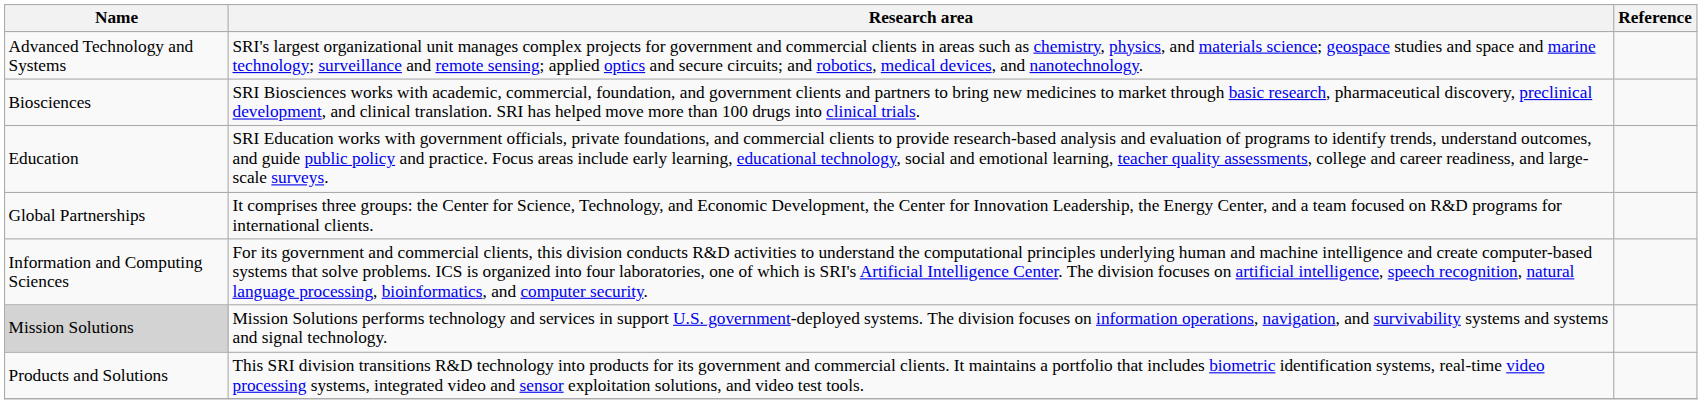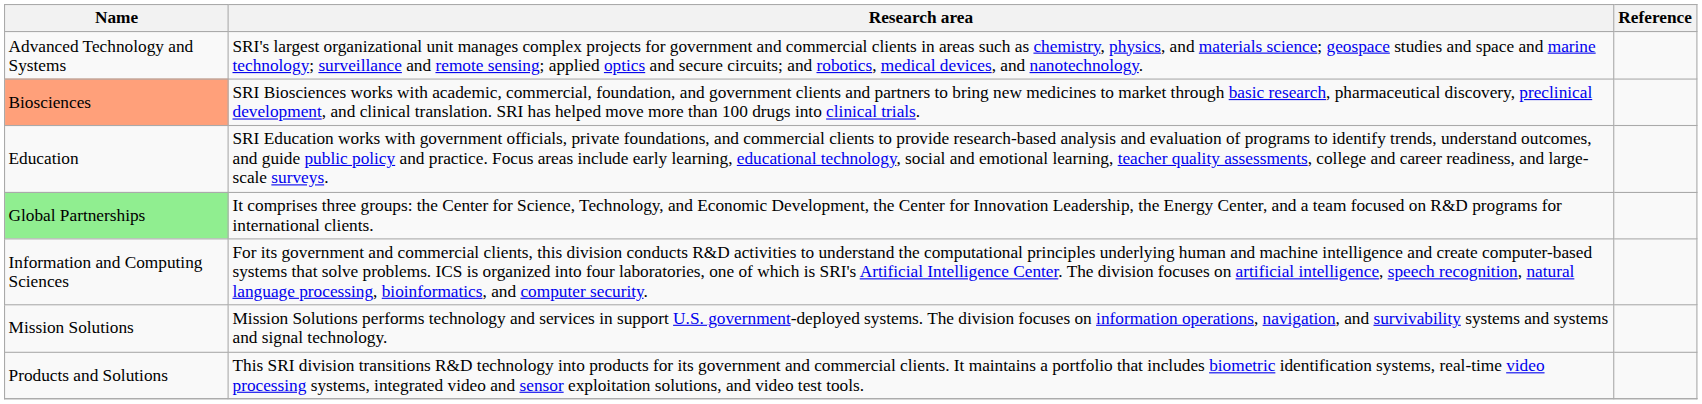(50, 102) no background -> (50, 102) lightsalmon background
(77, 215) no background -> (77, 215) lightgreen background
(71, 328) lightgrey background -> (71, 328) no background
